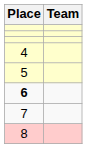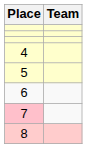(24, 93) bold -> (24, 93) normal
(24, 113) no background -> (24, 113) pink background
